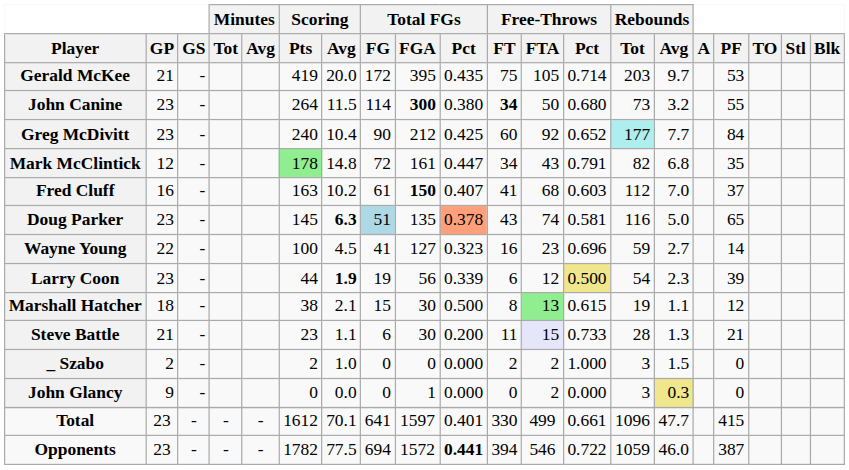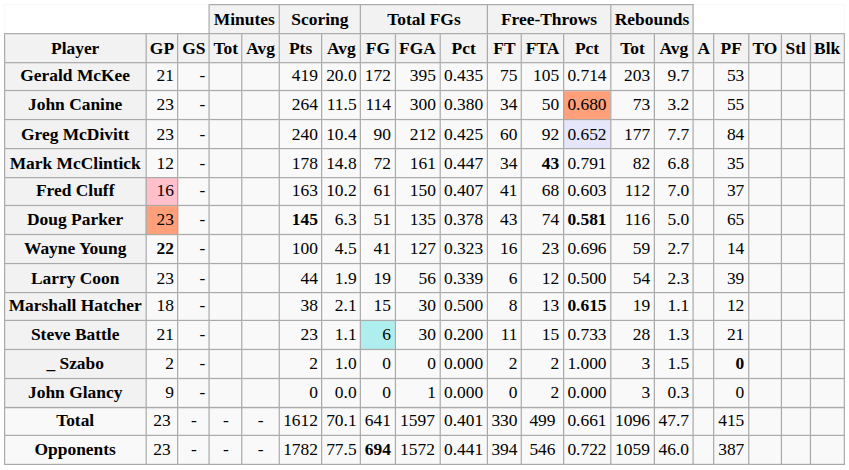(423, 105) bold -> (423, 105) normal
(509, 105) bold -> (509, 105) normal
(587, 105) no background -> (587, 105) lightsalmon background
(587, 134) no background -> (587, 134) lavender background
(637, 134) paleturquoise background -> (637, 134) no background
(305, 162) lightgreen background -> (305, 162) no background
(551, 162) normal -> (551, 162) bold
(165, 191) no background -> (165, 191) pink background
(423, 191) bold -> (423, 191) normal
(165, 220) no background -> (165, 220) lightsalmon background
(305, 220) normal -> (305, 220) bold
(346, 220) bold -> (346, 220) normal
(382, 220) lightblue background -> (382, 220) no background
(464, 220) lightsalmon background -> (464, 220) no background
(587, 220) normal -> (587, 220) bold
(165, 249) normal -> (165, 249) bold
(346, 277) bold -> (346, 277) normal
(587, 277) khaki background -> (587, 277) no background
(551, 306) lightgreen background -> (551, 306) no background
(587, 306) normal -> (587, 306) bold
(387, 335) no background -> (387, 335) paleturquoise background
(551, 335) lavender background -> (551, 335) no background
(740, 364) normal -> (740, 364) bold
(678, 392) khaki background -> (678, 392) no background
(378, 450) normal -> (378, 450) bold
(464, 450) bold -> (464, 450) normal
